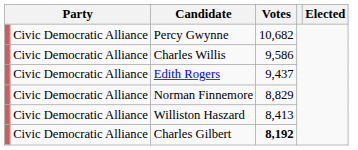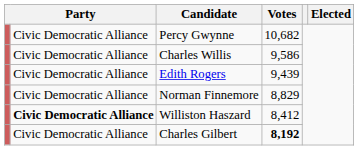(279, 74) 9,437 -> (285, 74) 9,439
(81, 114) normal -> (83, 114) bold
(279, 114) 8,413 -> (285, 114) 8,412
